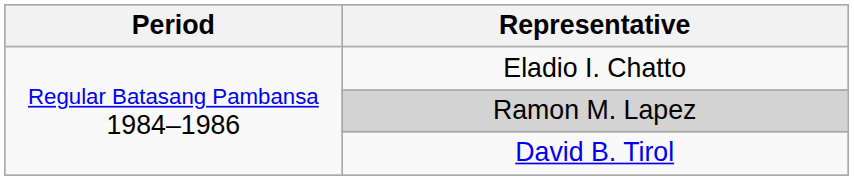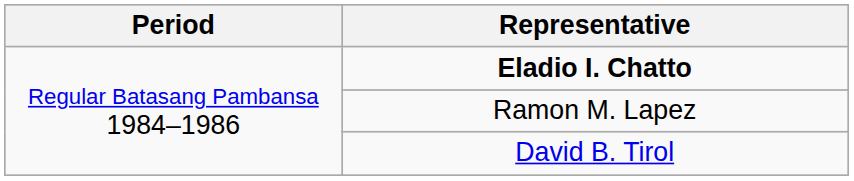(595, 68) normal -> (595, 68) bold
(595, 110) lightgrey background -> (595, 110) no background
